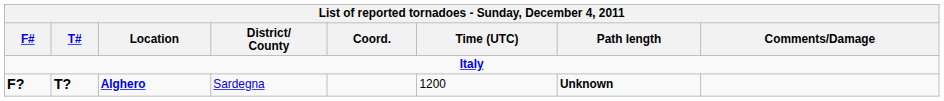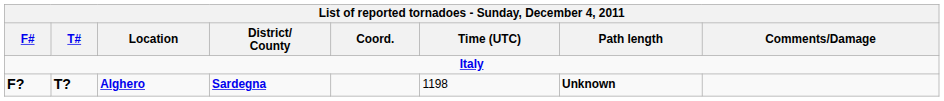(239, 85) normal -> (239, 85) bold
(433, 85) 1200 -> (435, 85) 1198
